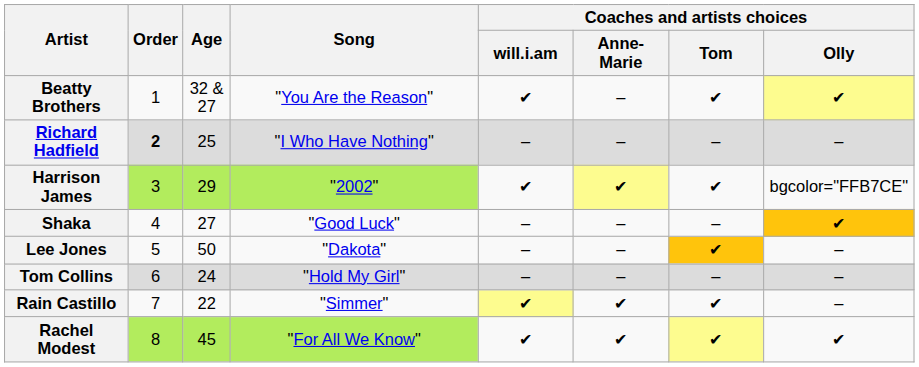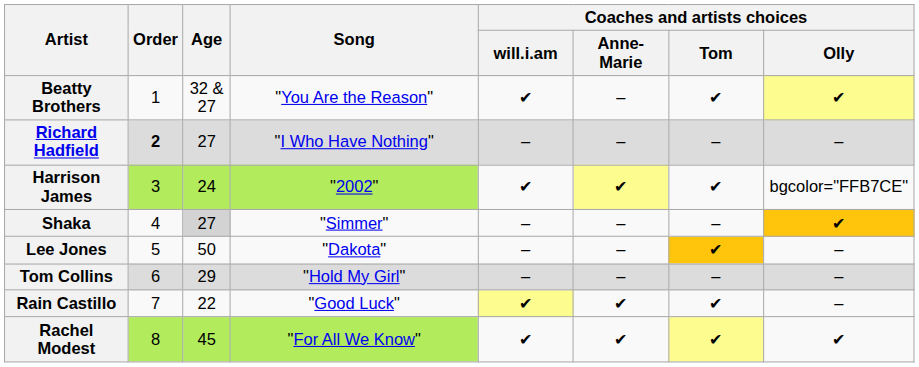(207, 142) 25 -> (207, 142) 27
(207, 187) 29 -> (207, 187) 24
(207, 222) no background -> (207, 222) lightgrey background
(354, 222) "Good Luck" -> (354, 222) "Simmer"
(207, 276) 24 -> (207, 276) 29
(354, 303) "Simmer" -> (354, 303) "Good Luck"
